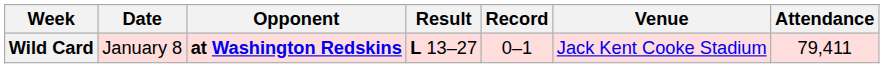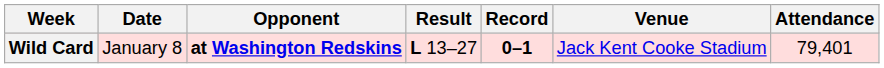(517, 47) normal -> (517, 47) bold
(825, 47) 79,411 -> (825, 47) 79,401
